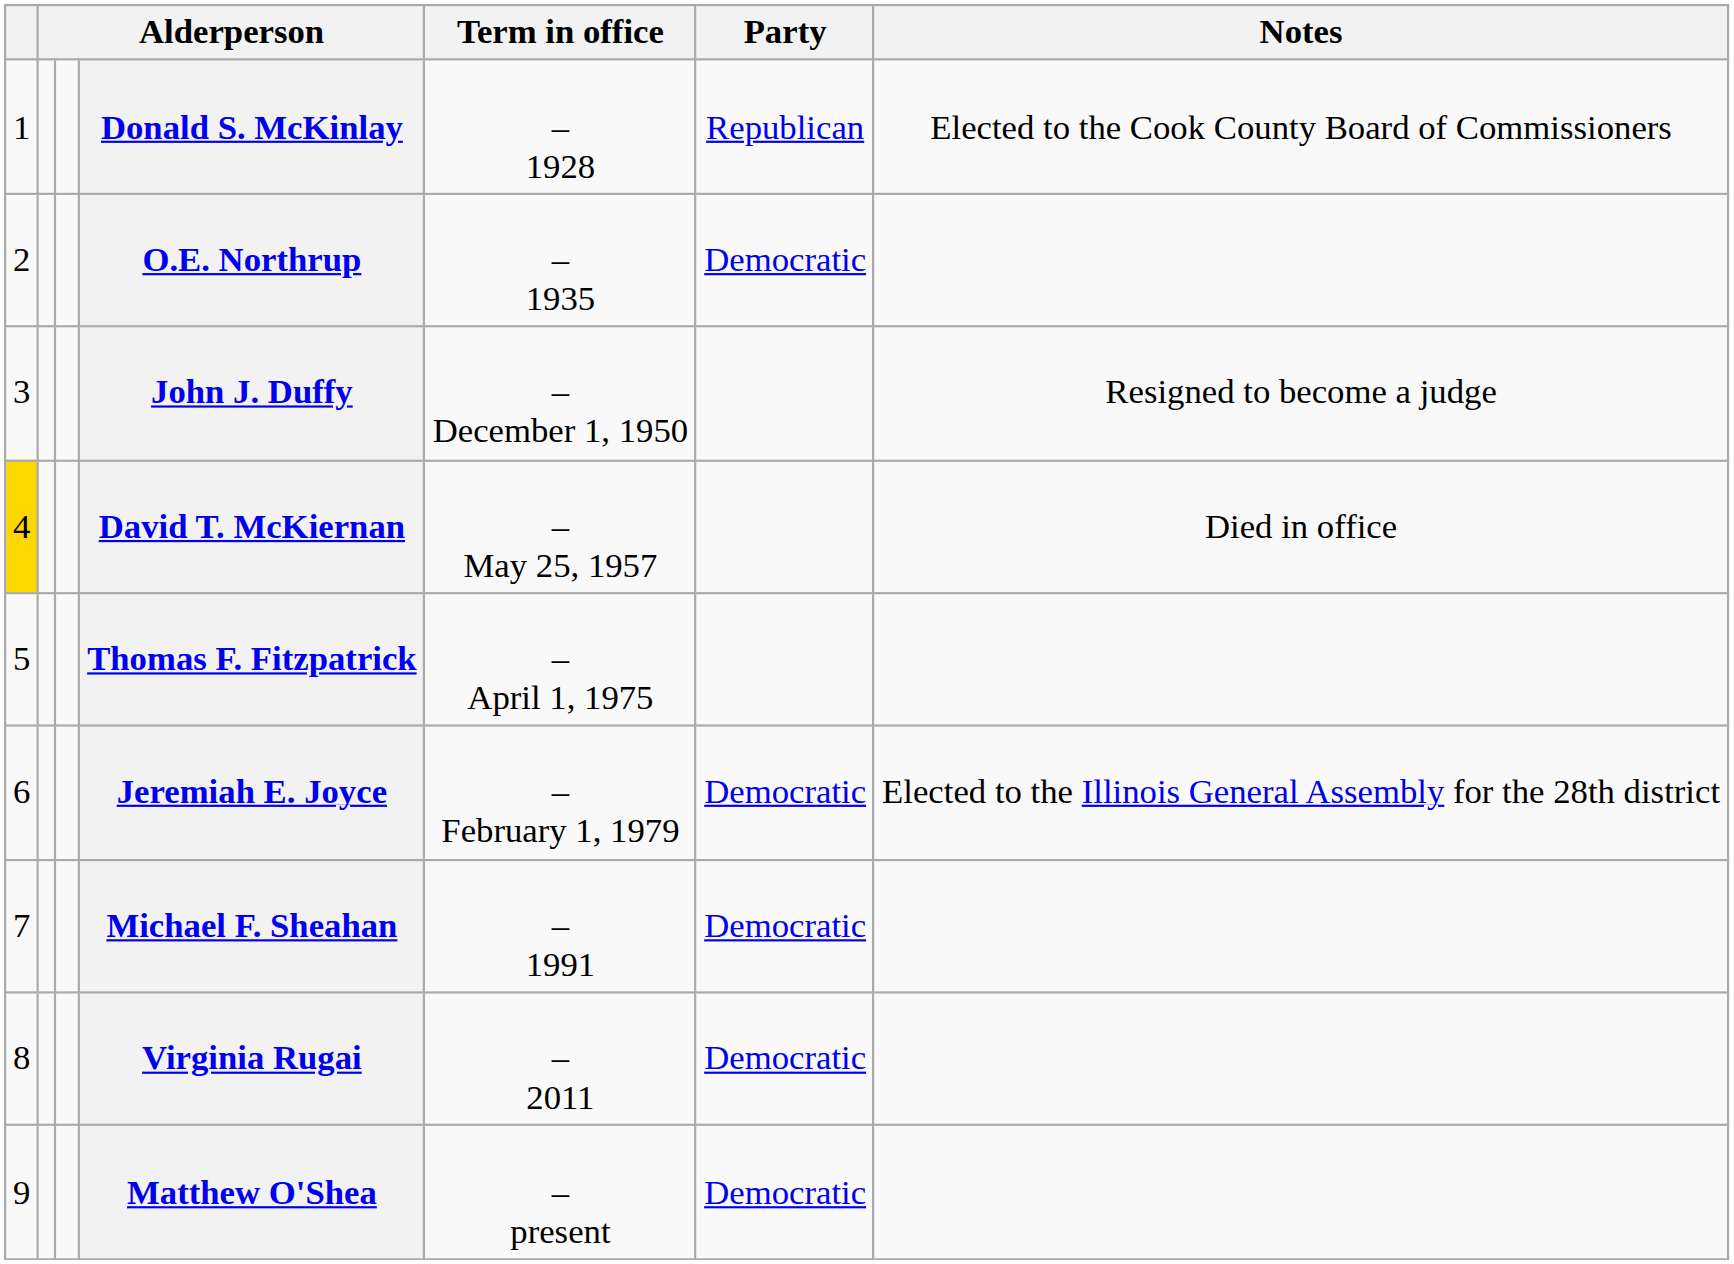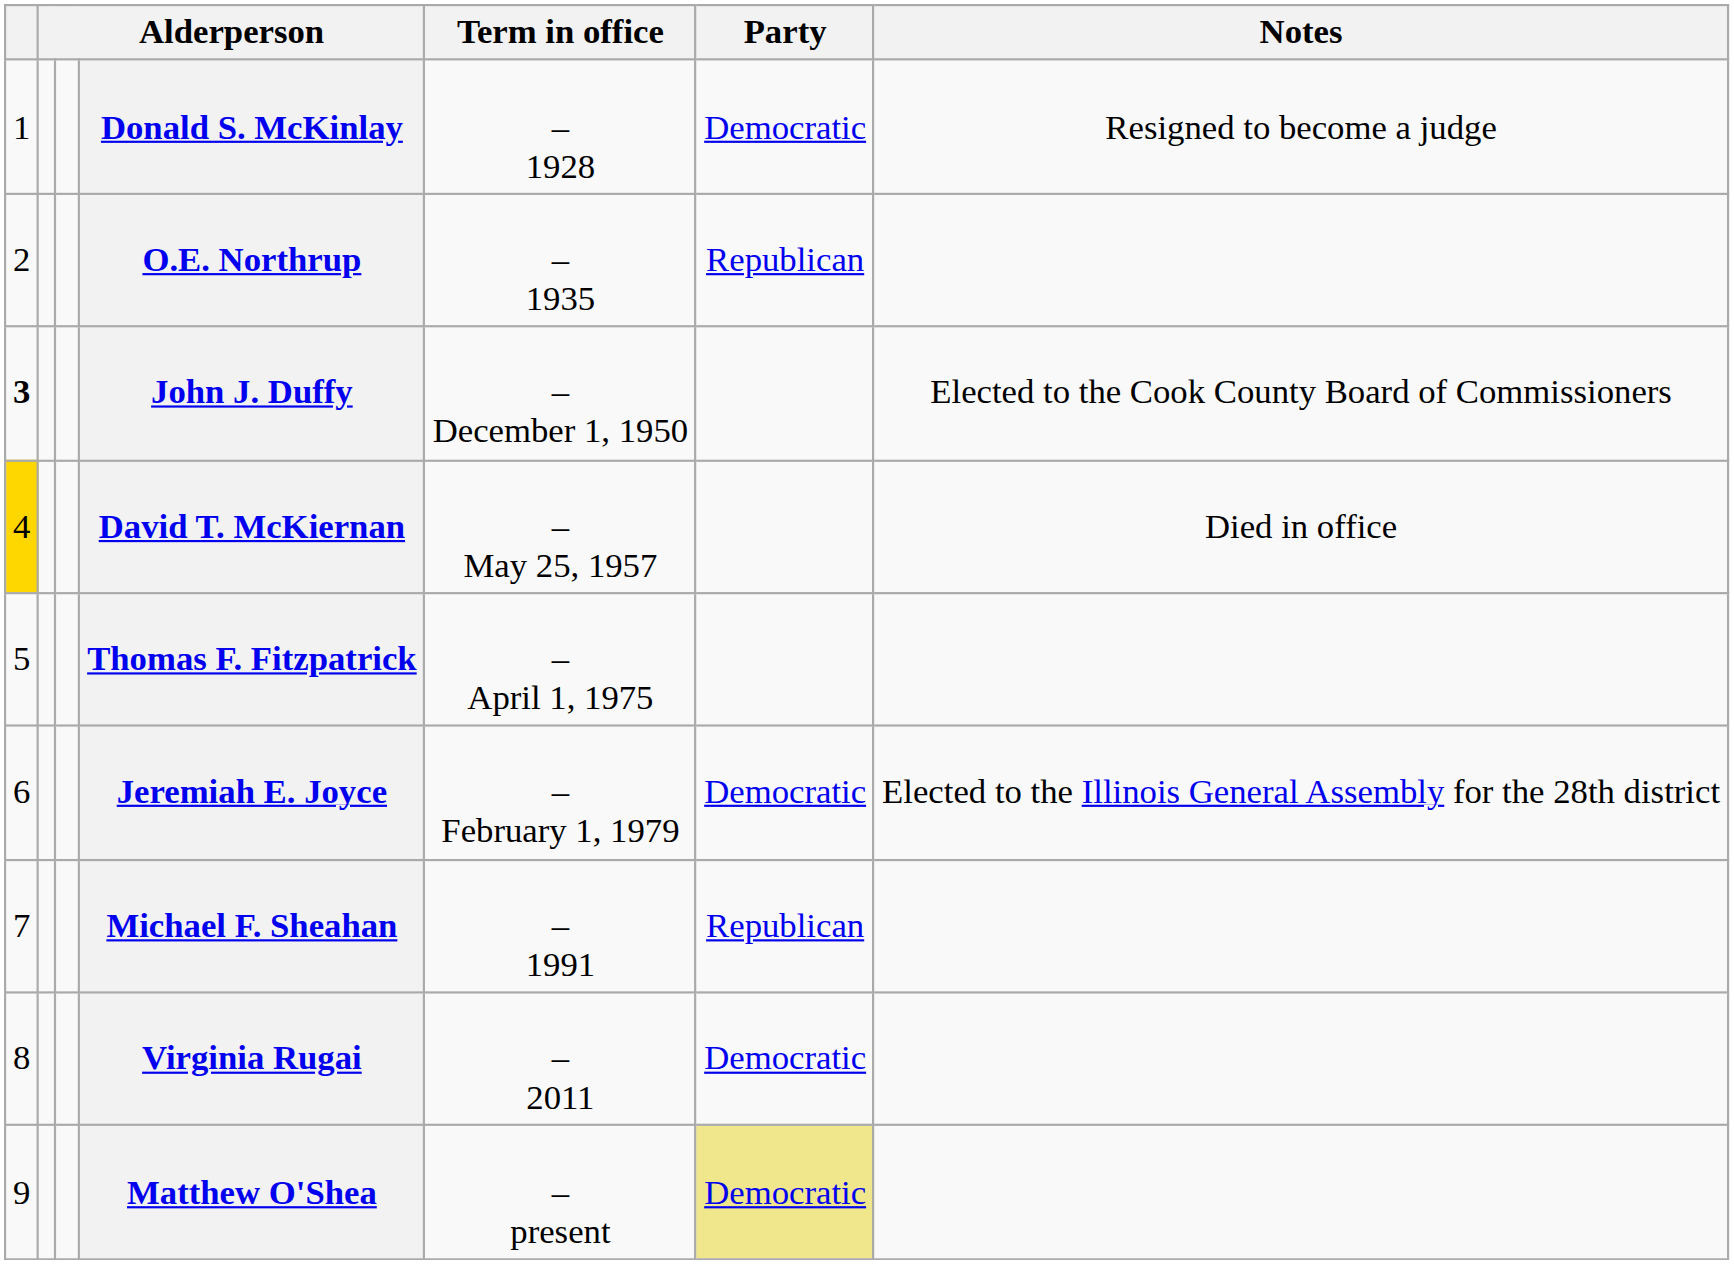(785, 126) Republican -> (785, 126) Democratic
(1301, 126) Elected to the Cook County Board of Commissioners -> (1301, 126) Resigned to become a judge
(785, 259) Democratic -> (785, 259) Republican
(22, 392) normal -> (22, 392) bold
(1301, 392) Resigned to become a judge -> (1301, 392) Elected to the Cook County Board of Commissioners
(785, 925) Democratic -> (785, 925) Republican
(785, 1191) no background -> (785, 1191) khaki background
